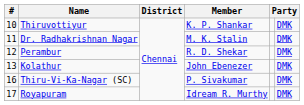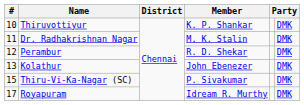(11, 80) 16 -> (11, 80) 15
